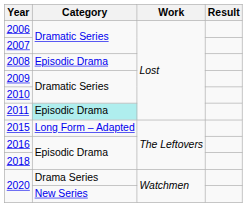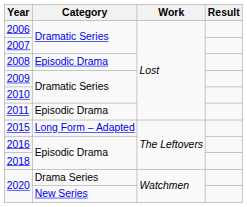(71, 111) paleturquoise background -> (71, 111) no background
